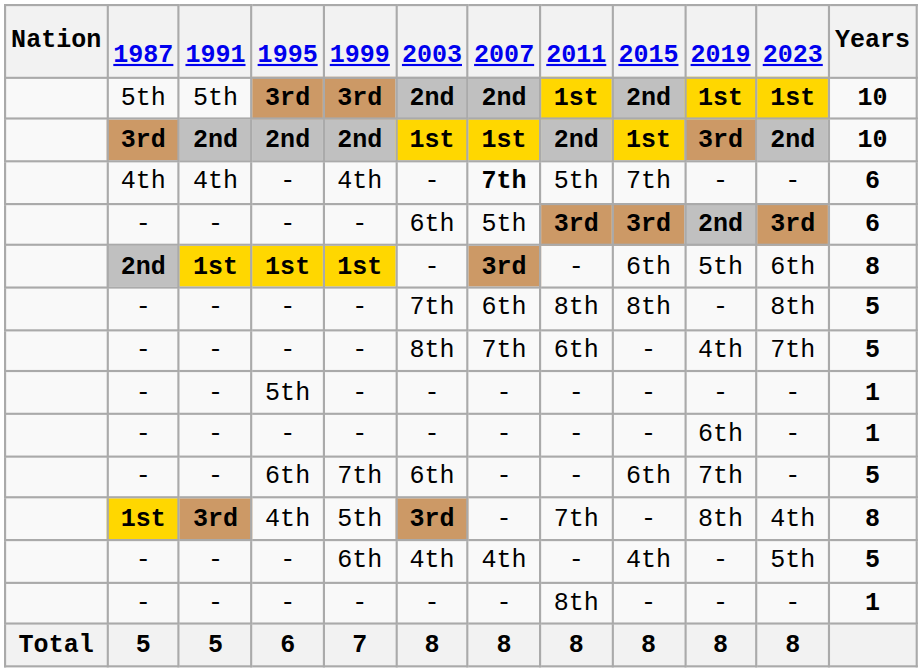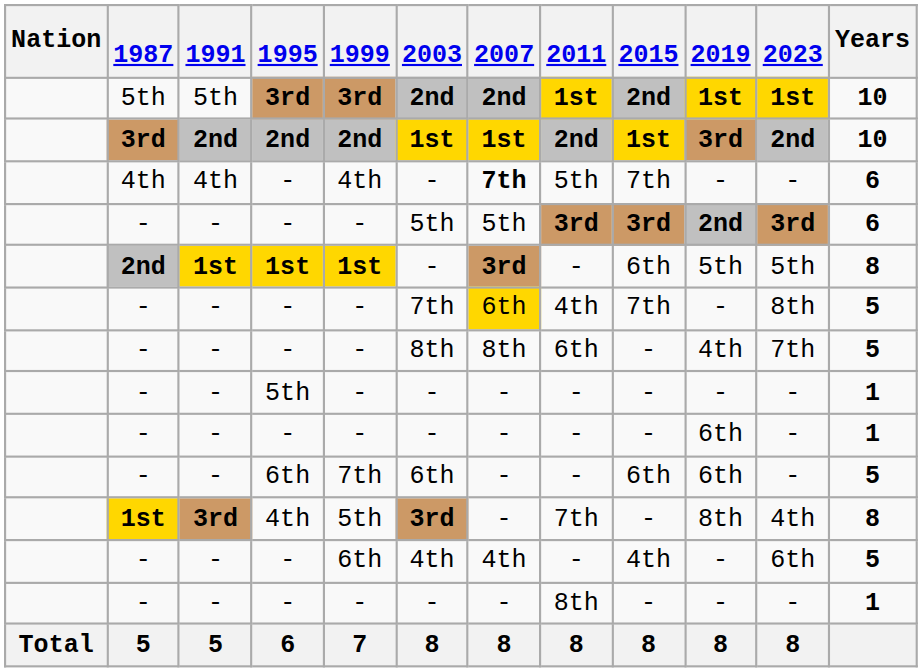(432, 224) 6th -> (432, 224) 5th
(793, 266) 6th -> (793, 266) 5th
(504, 308) no background -> (504, 308) gold background
(576, 308) 8th -> (576, 308) 4th
(648, 308) 8th -> (648, 308) 7th
(504, 350) 7th -> (504, 350) 8th
(721, 476) 7th -> (721, 476) 6th
(793, 561) 5th -> (793, 561) 6th
